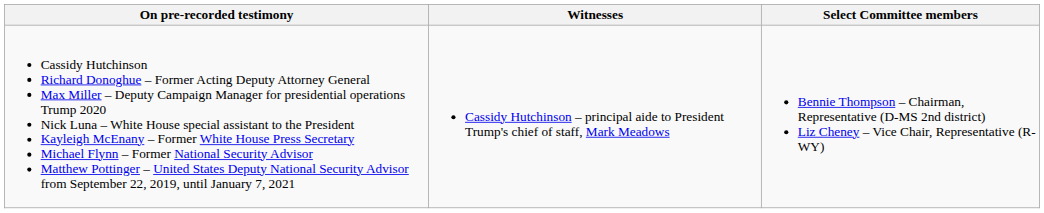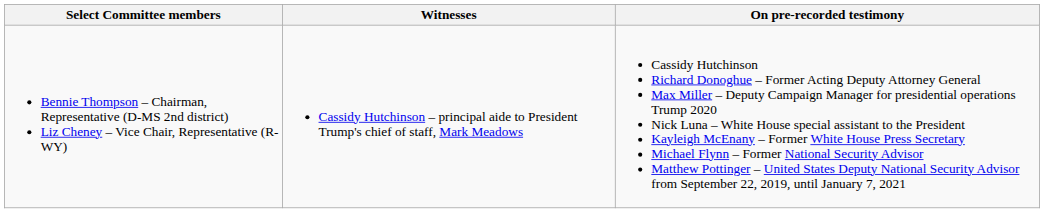columns swapped: (900, 15) <-> (217, 15)
